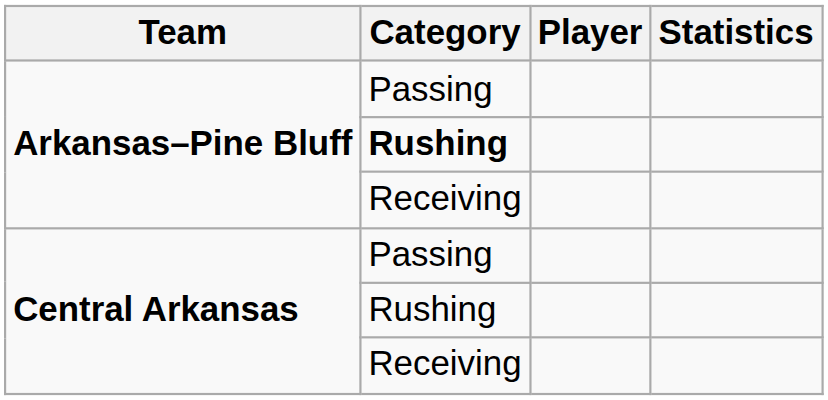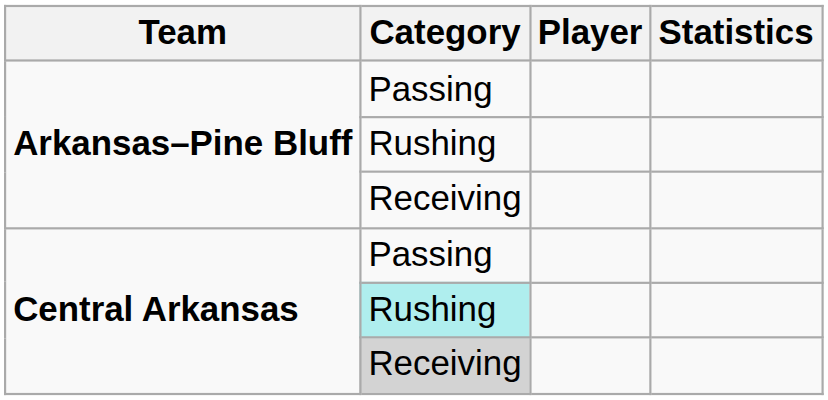(438, 143) bold -> (432, 143) normal
(432, 309) no background -> (432, 309) paleturquoise background
(445, 364) no background -> (445, 364) lightgrey background
